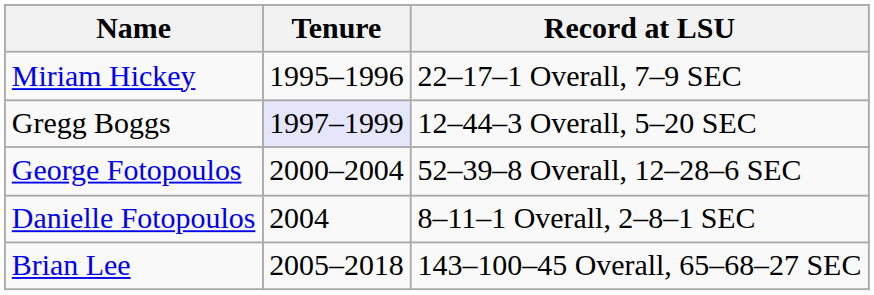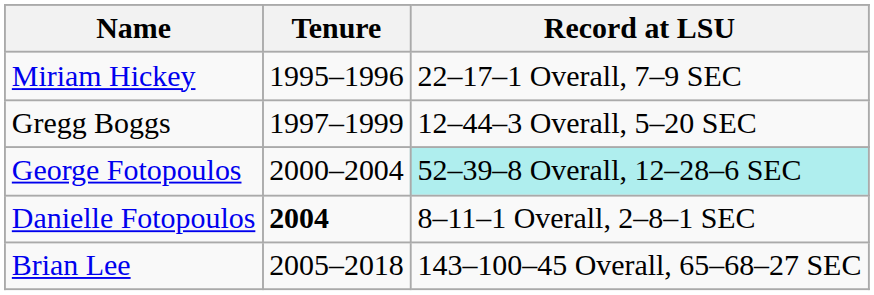(336, 123) lavender background -> (336, 123) no background
(610, 170) no background -> (610, 170) paleturquoise background
(299, 218) normal -> (299, 218) bold
